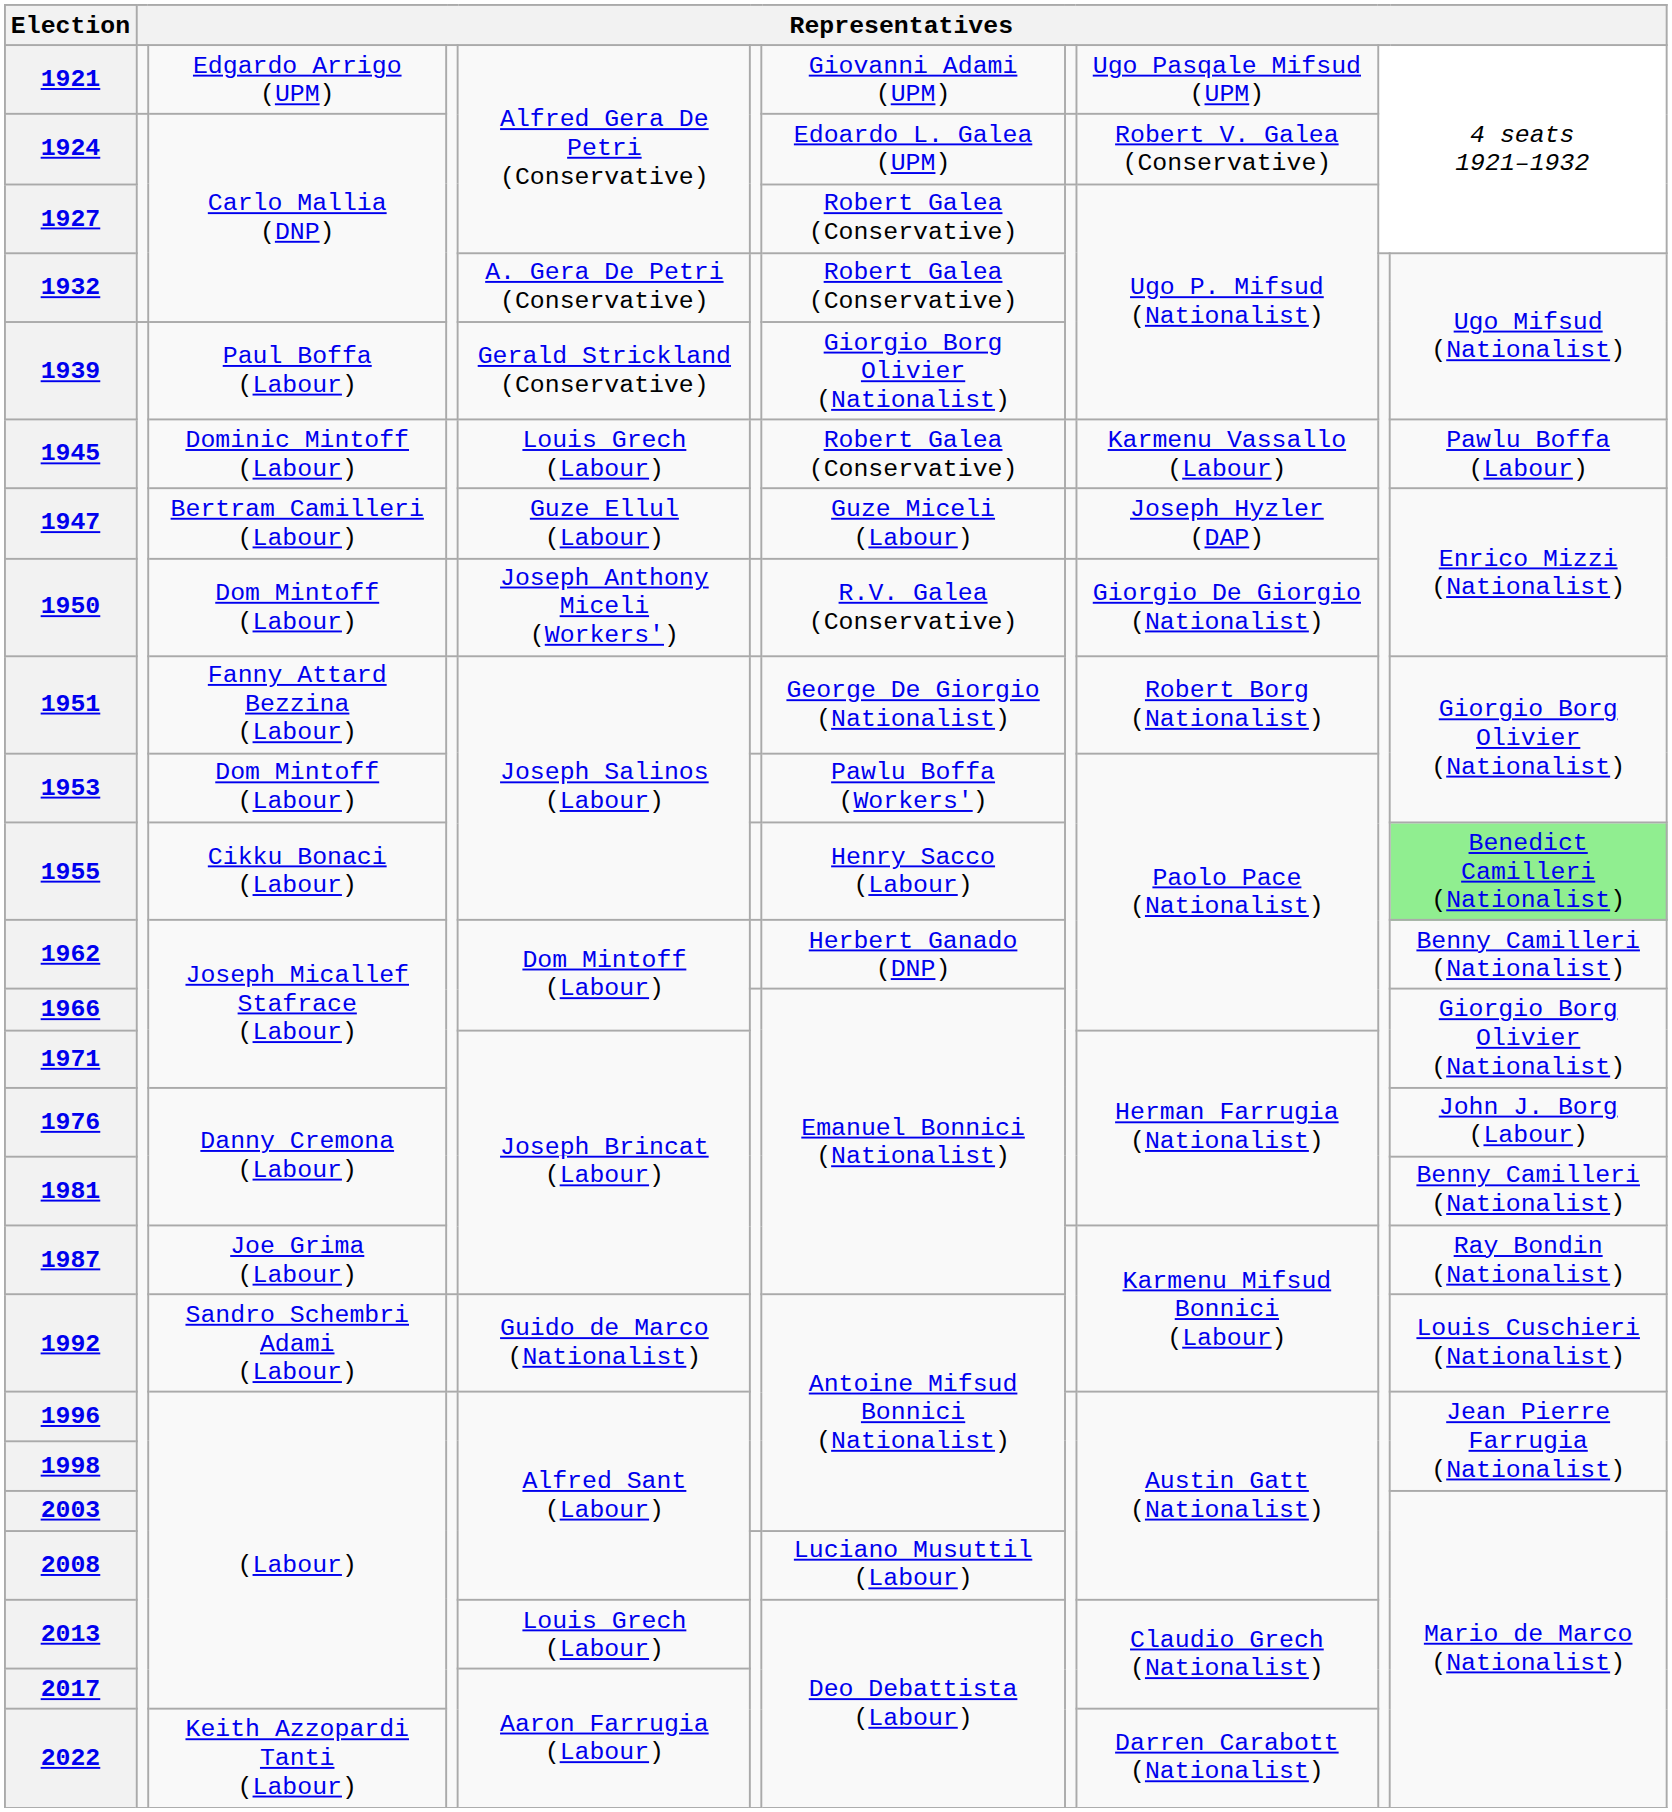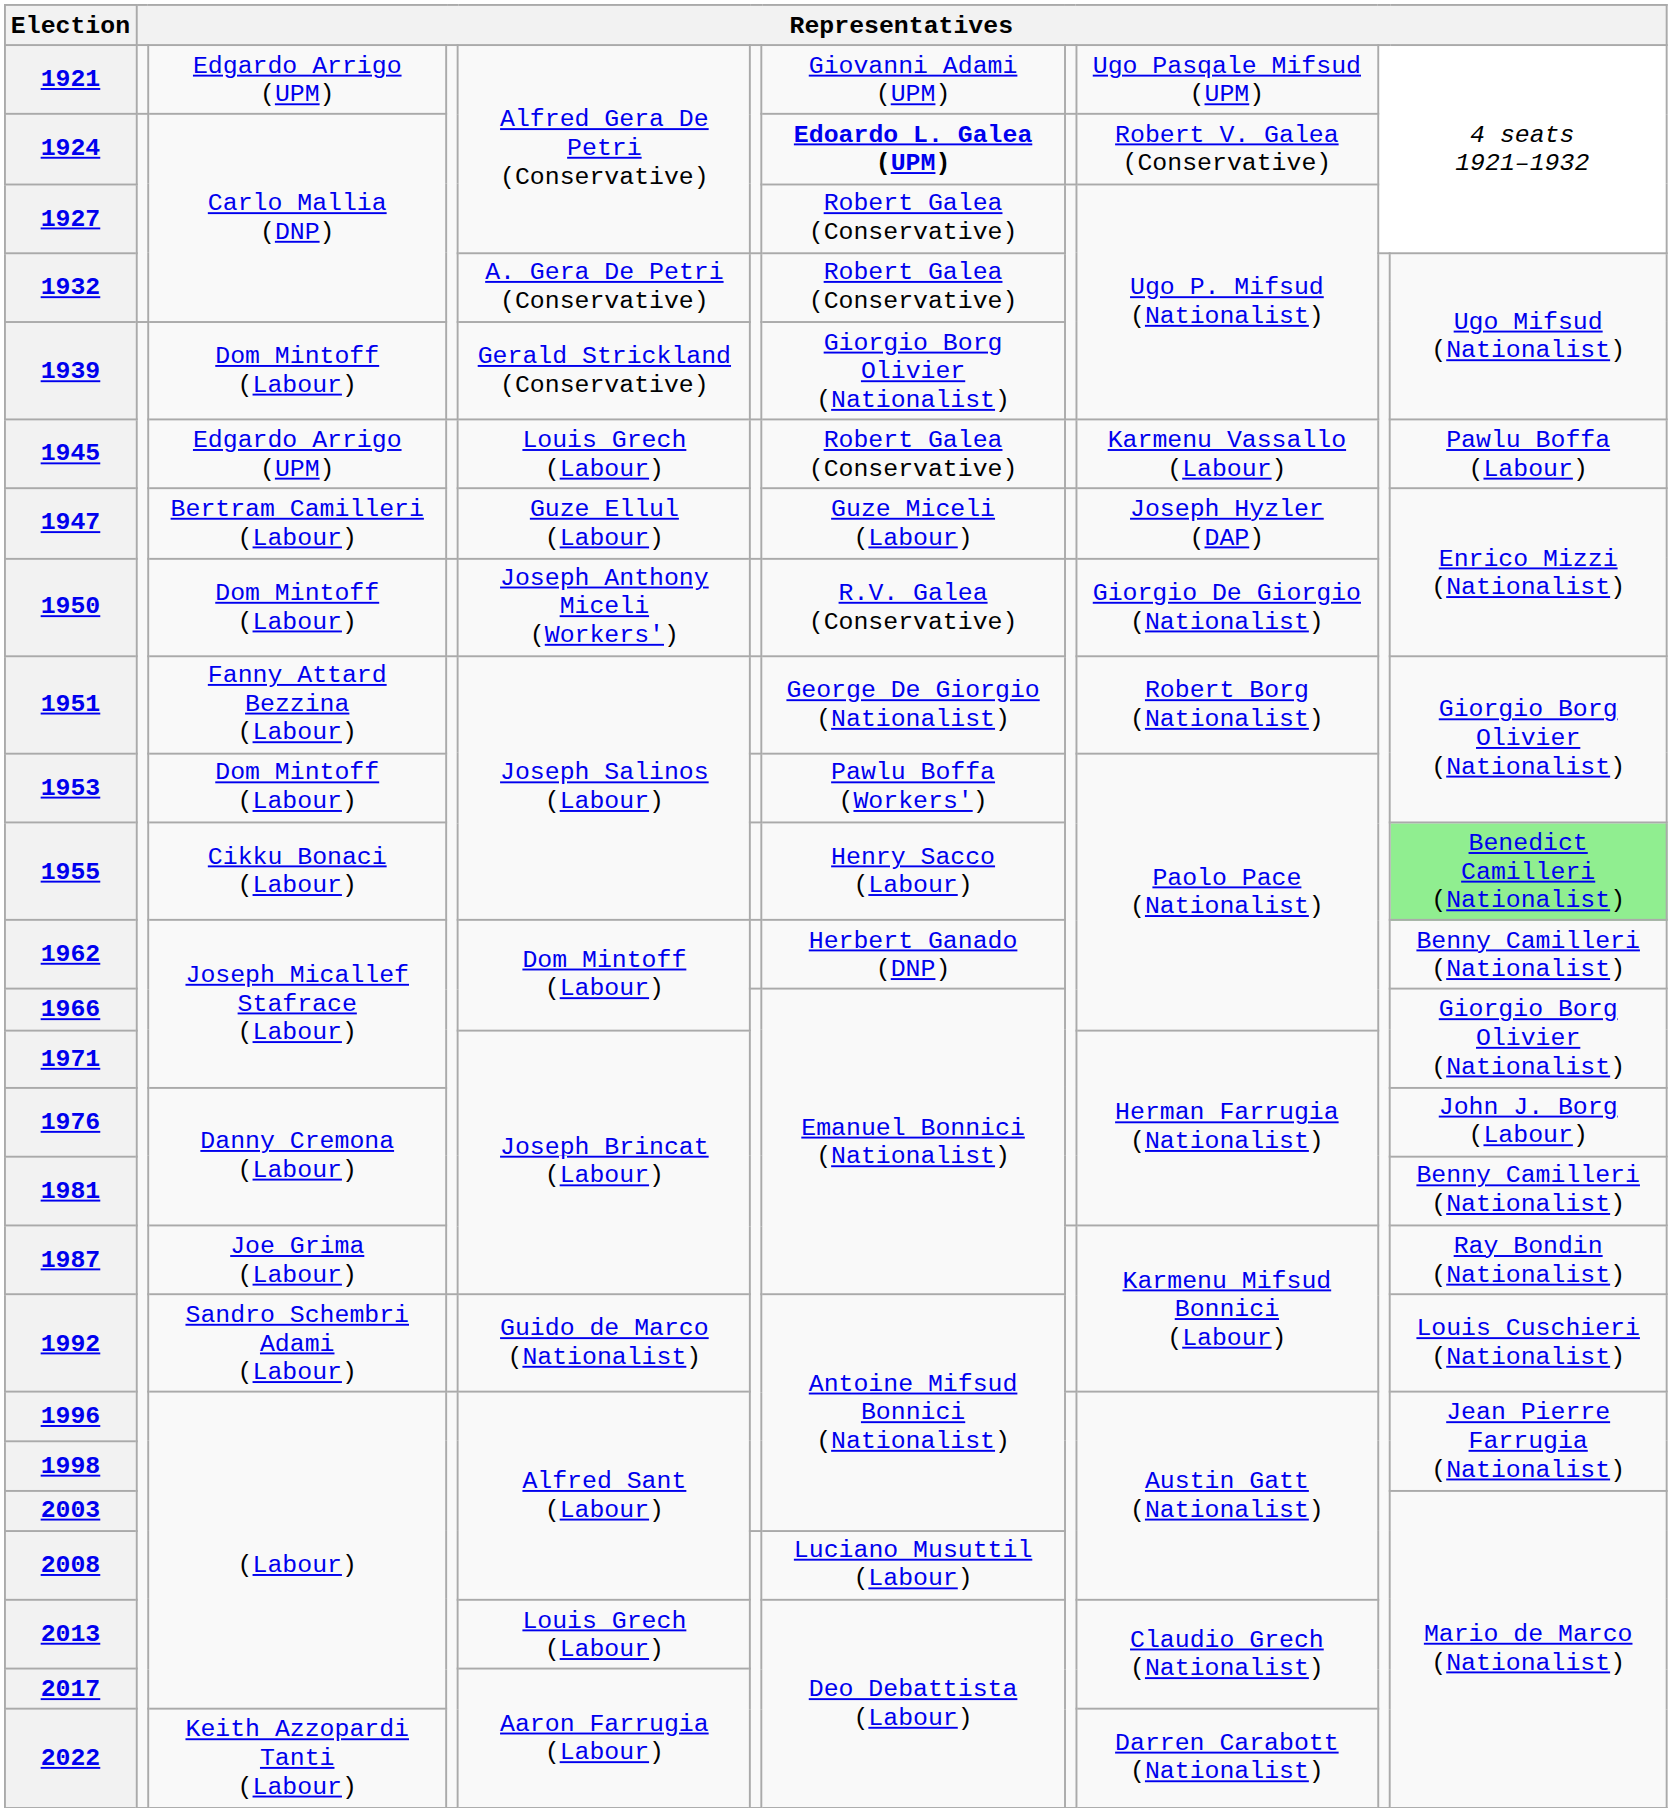(913, 149) normal -> (913, 149) bold
(297, 371) Paul Boffa (Labour) -> (297, 371) Dom Mintoff (Labour)
(297, 454) Dominic Mintoff (Labour) -> (297, 454) Edgardo Arrigo (UPM)
